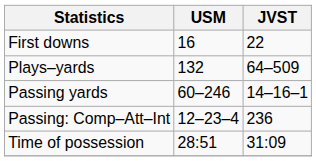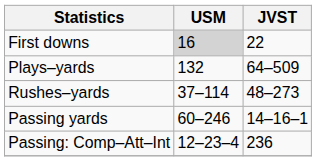(186, 43) no background -> (186, 43) lightgrey background
+ row: (59, 93)
- row: (76, 143)
